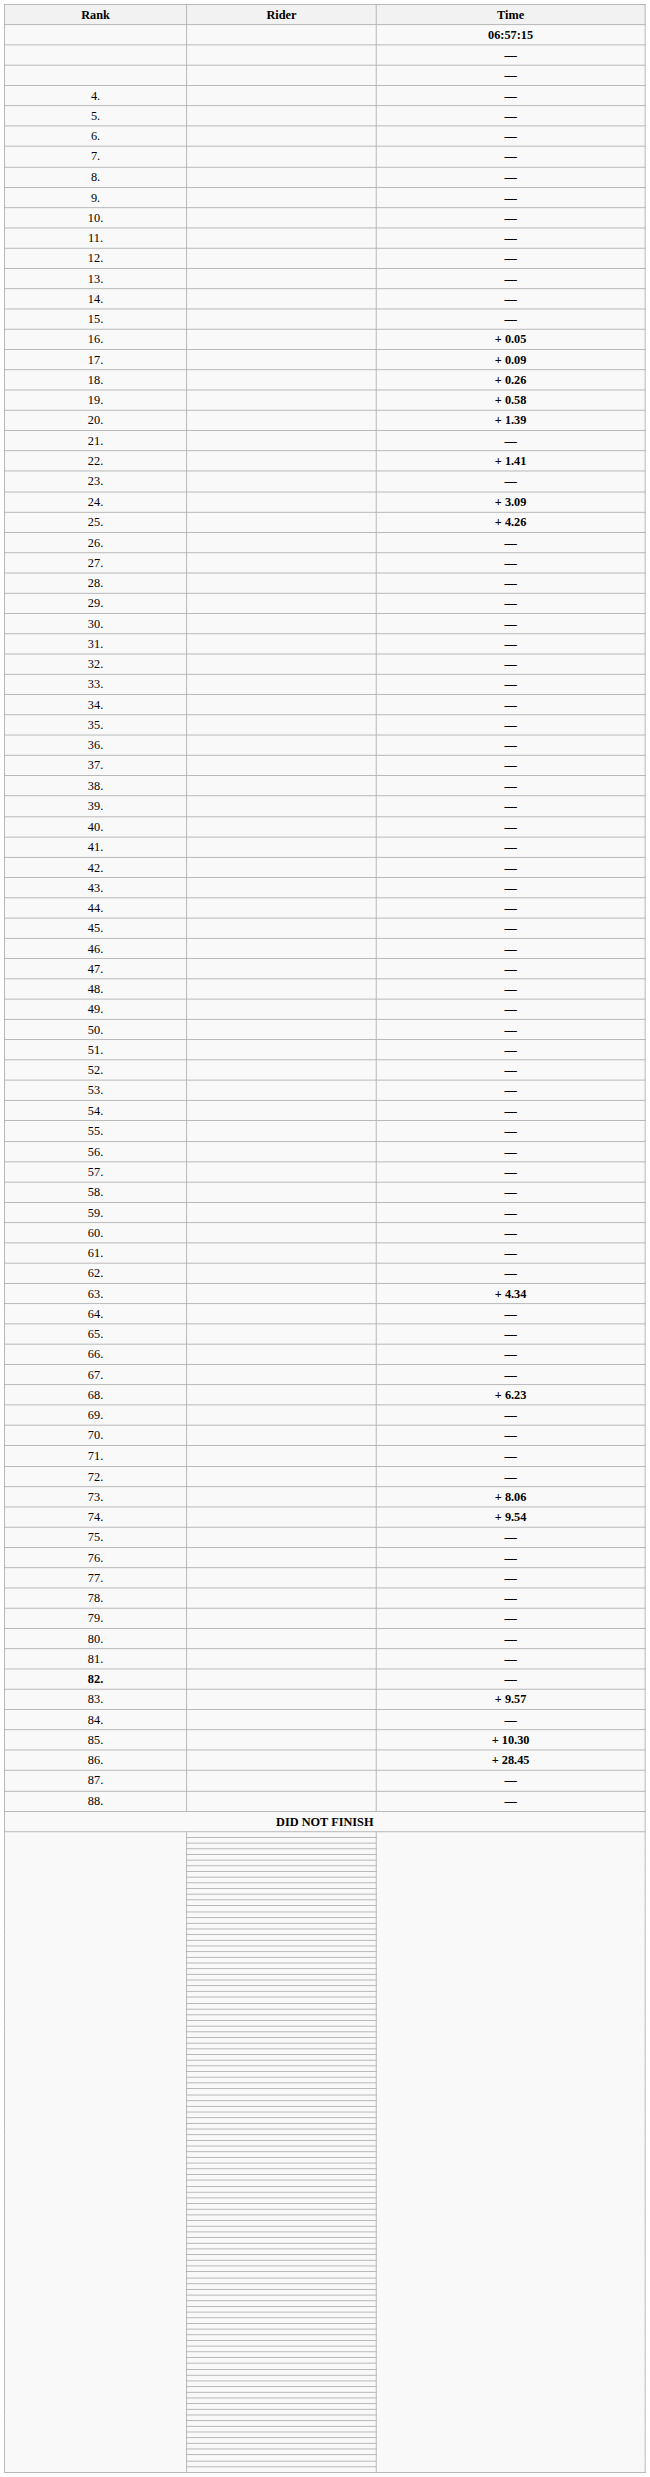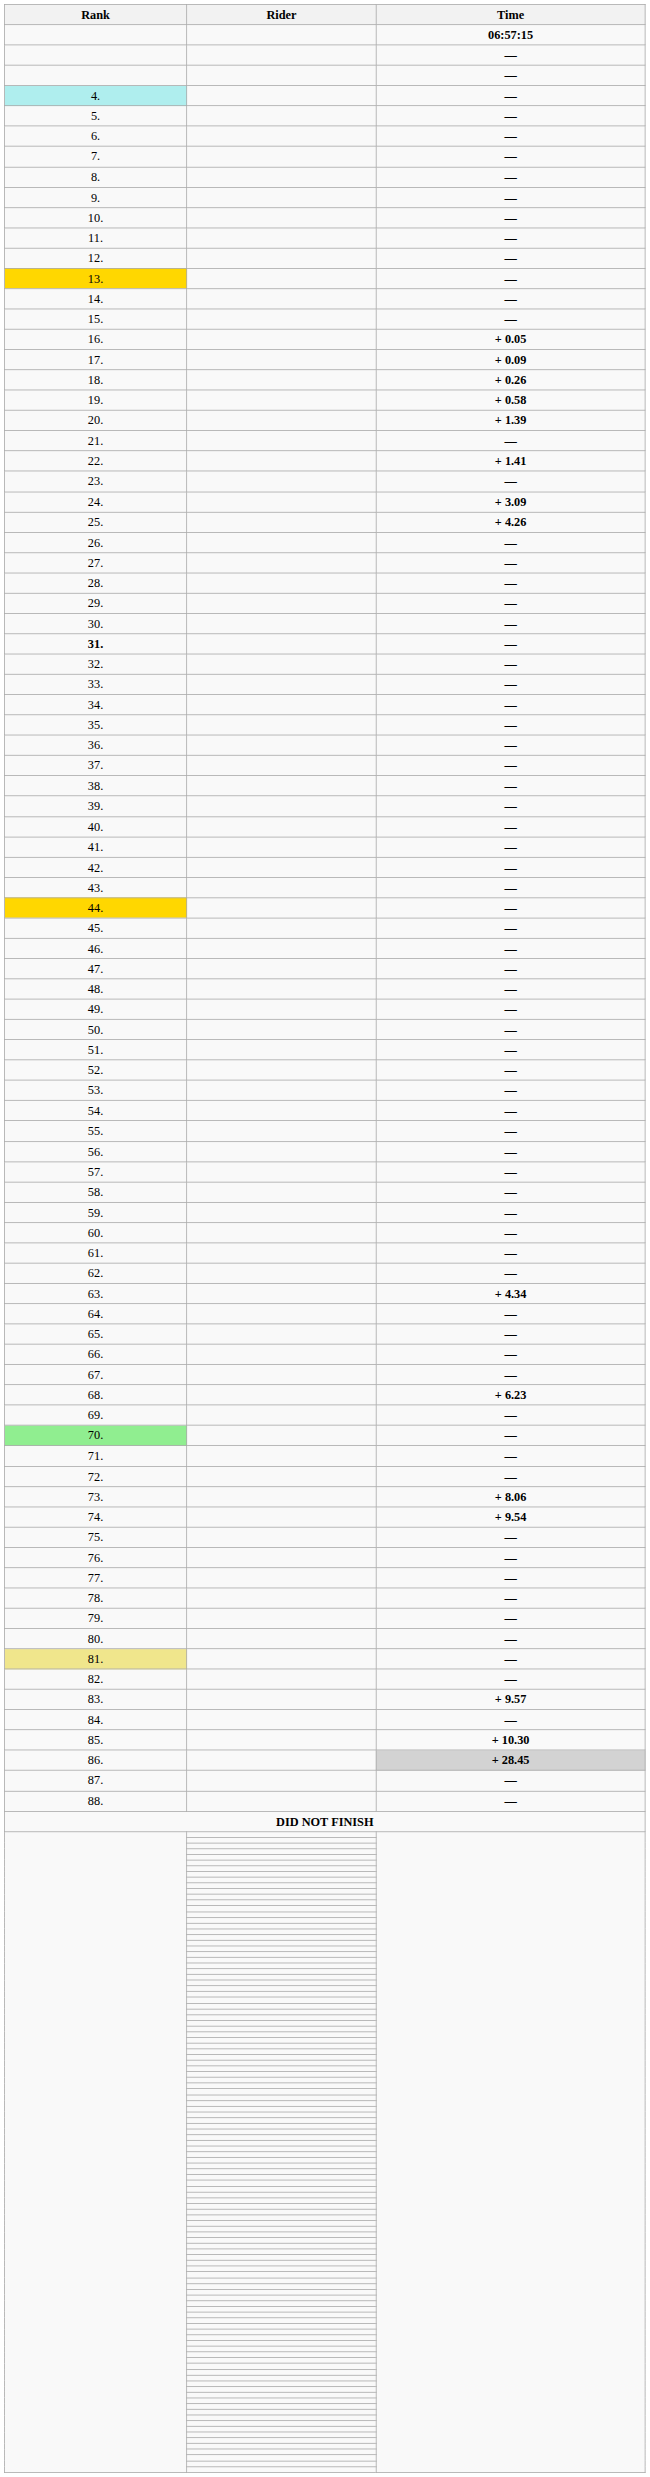(96, 96) no background -> (96, 96) paleturquoise background
(96, 278) no background -> (96, 278) gold background
(96, 644) normal -> (96, 644) bold
(96, 908) no background -> (96, 908) gold background
(96, 1435) no background -> (96, 1435) lightgreen background
(96, 1659) no background -> (96, 1659) khaki background
(96, 1679) bold -> (96, 1679) normal
(511, 1760) no background -> (511, 1760) lightgrey background
